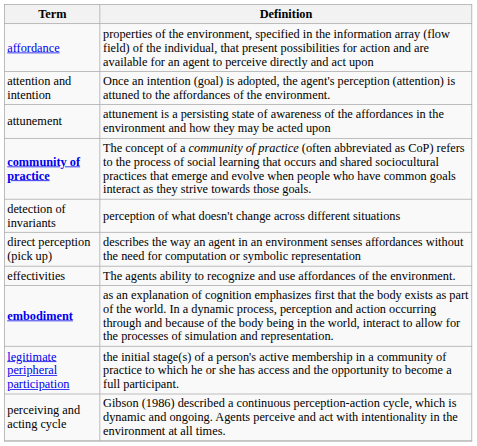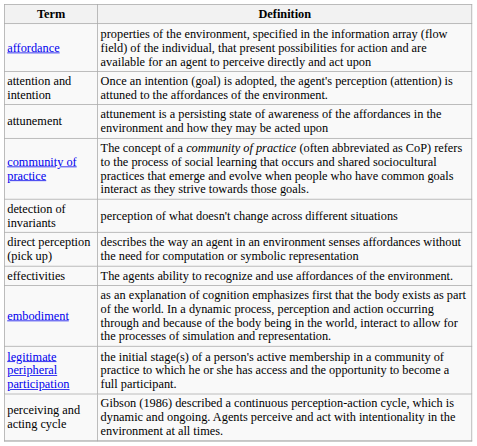(44, 168) bold -> (42, 168) normal
(40, 316) bold -> (38, 316) normal
